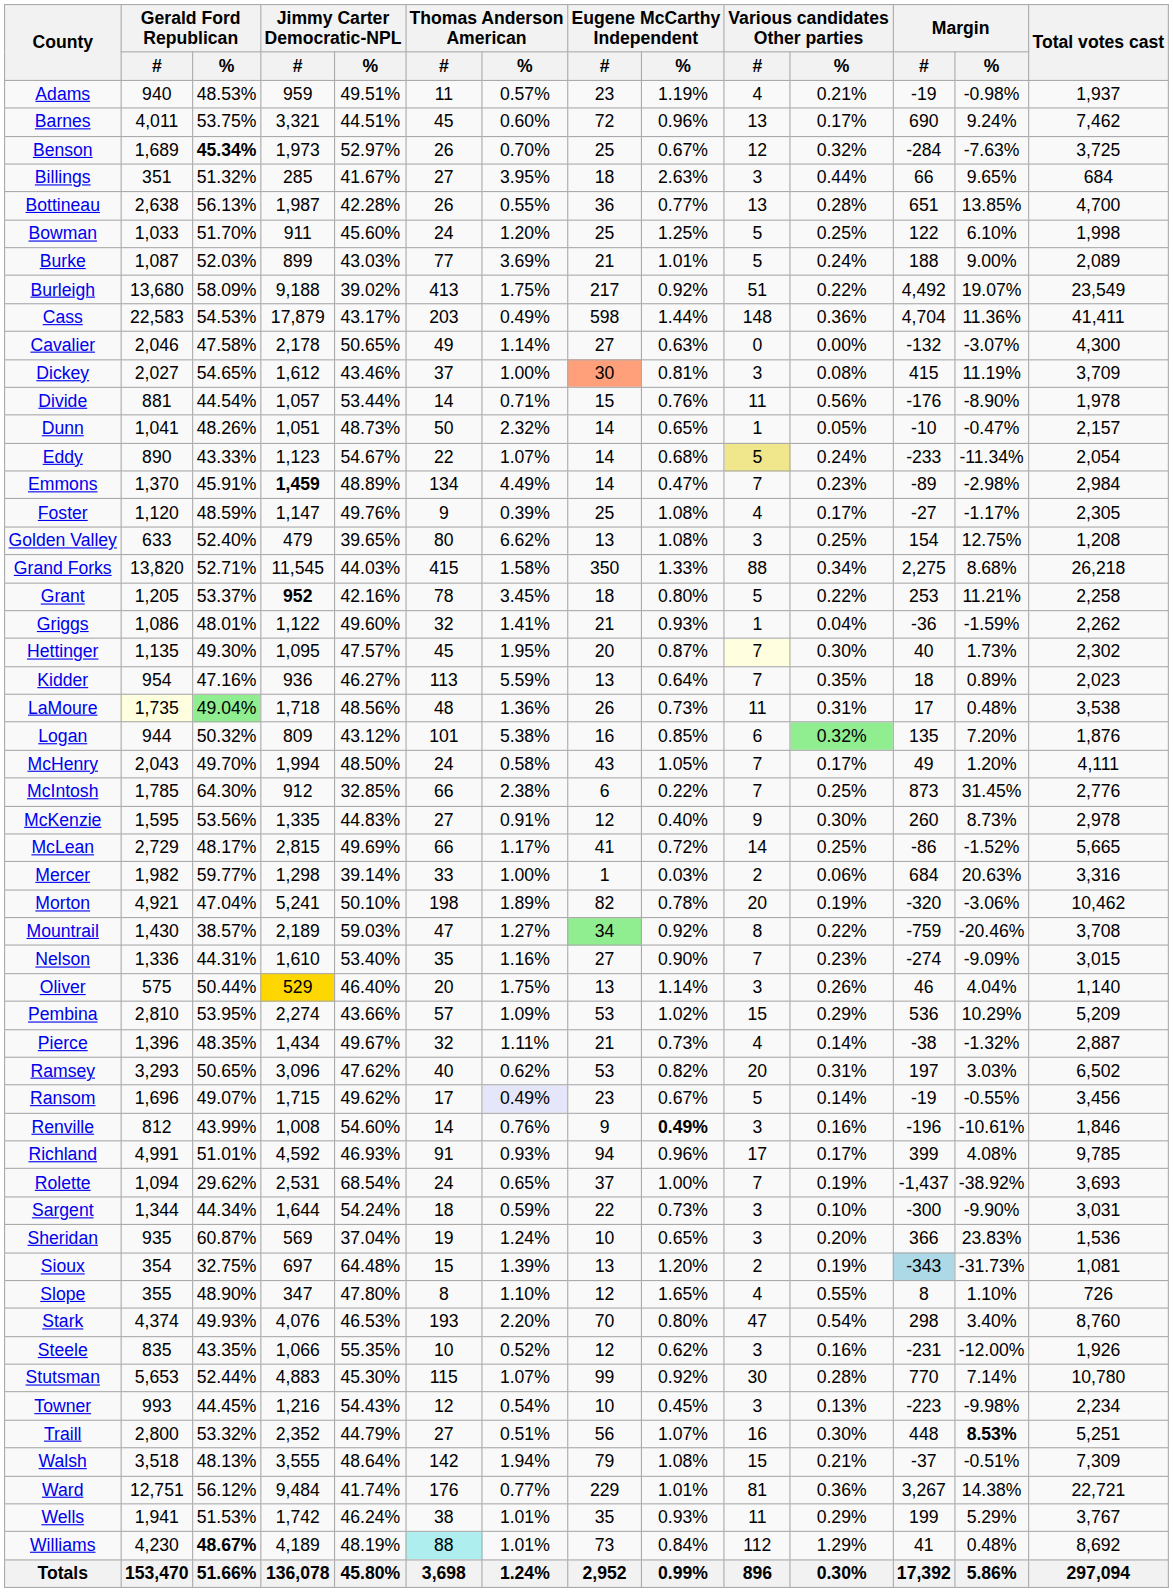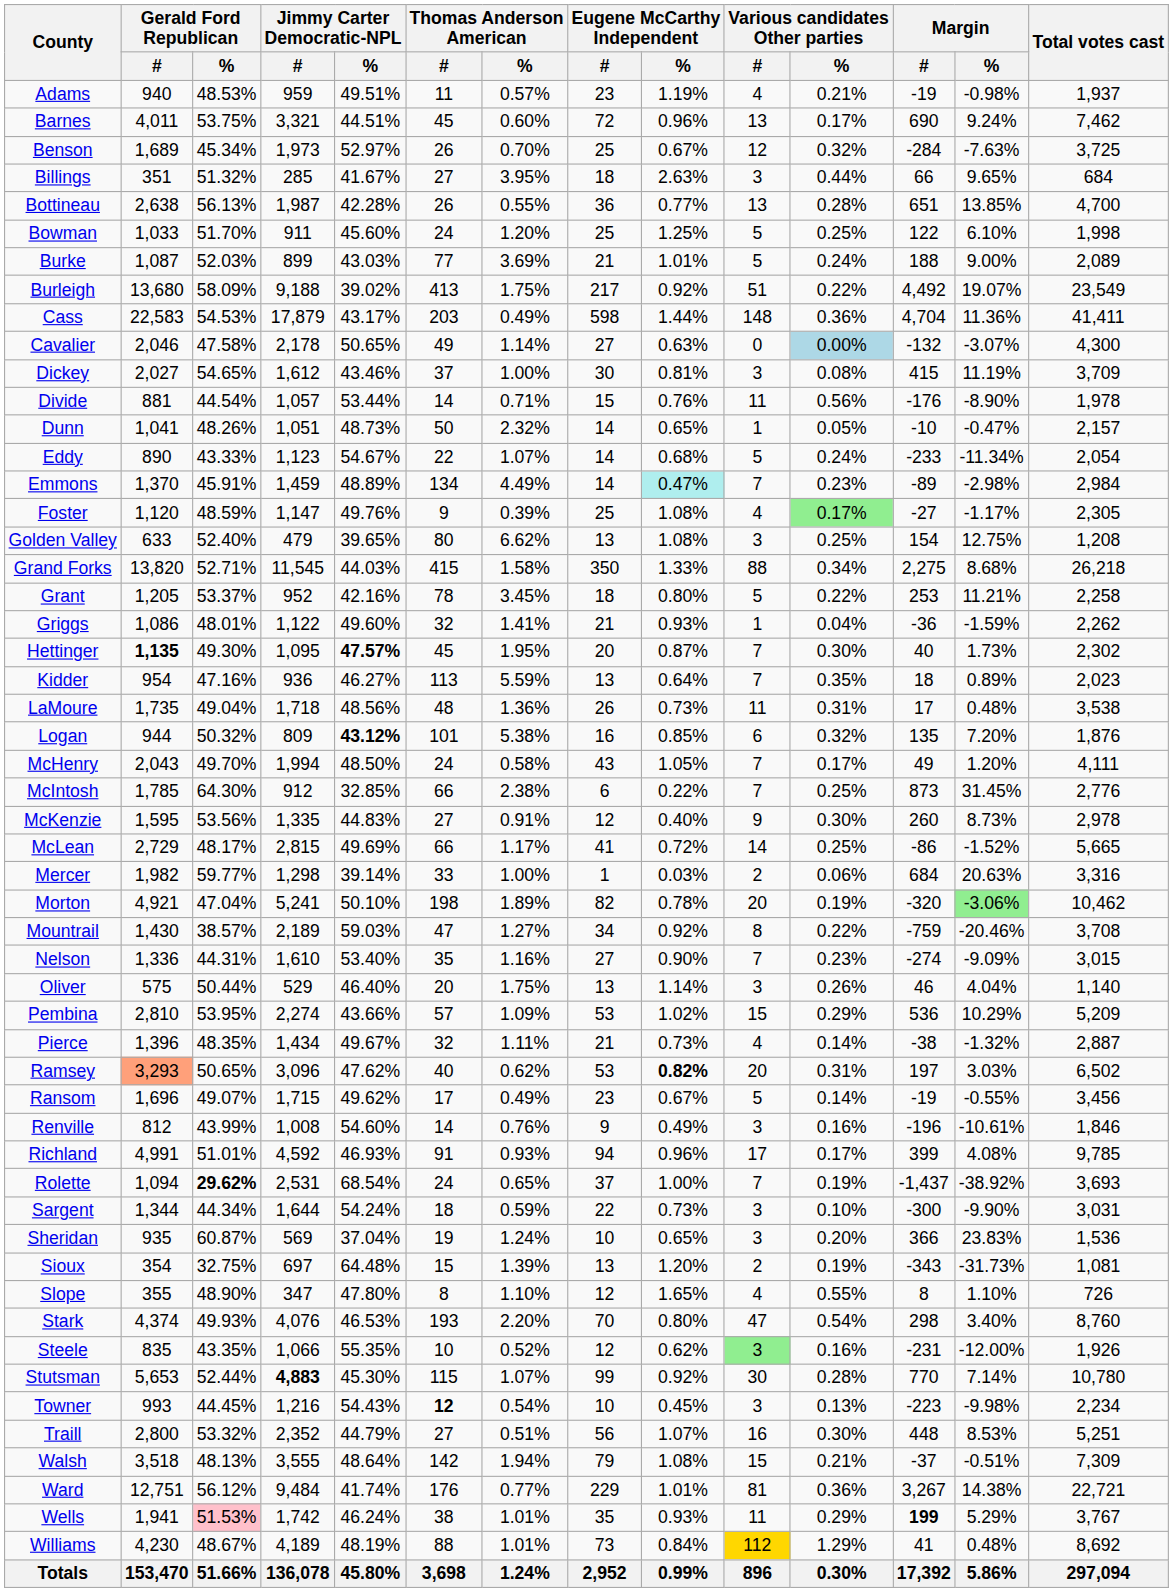(227, 149) bold -> (227, 149) normal
(842, 345) no background -> (842, 345) lightblue background
(605, 373) lightsalmon background -> (605, 373) no background
(757, 456) khaki background -> (757, 456) no background
(298, 484) bold -> (298, 484) normal
(683, 484) no background -> (683, 484) paleturquoise background
(842, 512) no background -> (842, 512) lightgreen background
(298, 596) bold -> (298, 596) normal
(157, 652) normal -> (157, 652) bold
(370, 652) normal -> (370, 652) bold
(757, 652) lightyellow background -> (757, 652) no background
(157, 708) lightyellow background -> (157, 708) no background
(227, 708) lightgreen background -> (227, 708) no background
(370, 736) normal -> (370, 736) bold
(842, 736) lightgreen background -> (842, 736) no background
(992, 903) no background -> (992, 903) lightgreen background
(605, 931) lightgreen background -> (605, 931) no background
(298, 987) gold background -> (298, 987) no background
(157, 1071) no background -> (157, 1071) lightsalmon background
(683, 1071) normal -> (683, 1071) bold
(525, 1098) lavender background -> (525, 1098) no background
(683, 1126) bold -> (683, 1126) normal
(227, 1182) normal -> (227, 1182) bold
(924, 1266) lightblue background -> (924, 1266) no background
(757, 1350) no background -> (757, 1350) lightgreen background
(298, 1378) normal -> (298, 1378) bold
(444, 1405) normal -> (444, 1405) bold
(992, 1433) bold -> (992, 1433) normal
(227, 1517) no background -> (227, 1517) pink background
(924, 1517) normal -> (924, 1517) bold
(227, 1545) bold -> (227, 1545) normal
(444, 1545) paleturquoise background -> (444, 1545) no background
(757, 1545) no background -> (757, 1545) gold background
